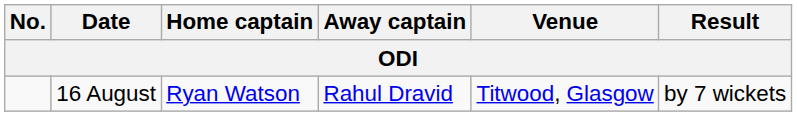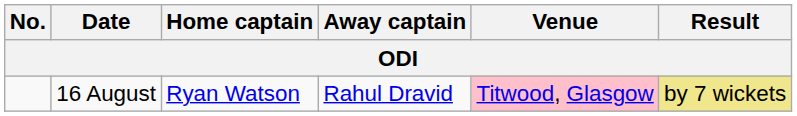(565, 93) no background -> (565, 93) pink background
(725, 93) no background -> (725, 93) khaki background
